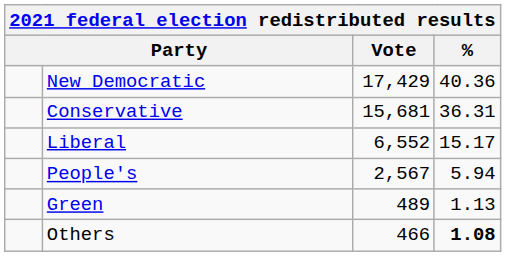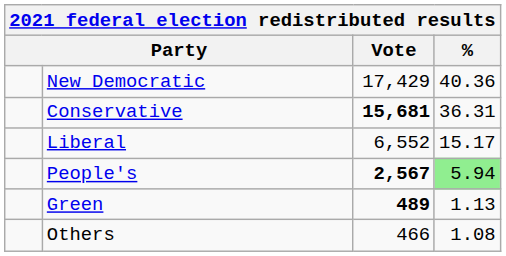(396, 112) normal -> (396, 112) bold
(402, 174) normal -> (402, 174) bold
(473, 174) no background -> (473, 174) lightgreen background
(413, 204) normal -> (413, 204) bold
(473, 235) bold -> (473, 235) normal
